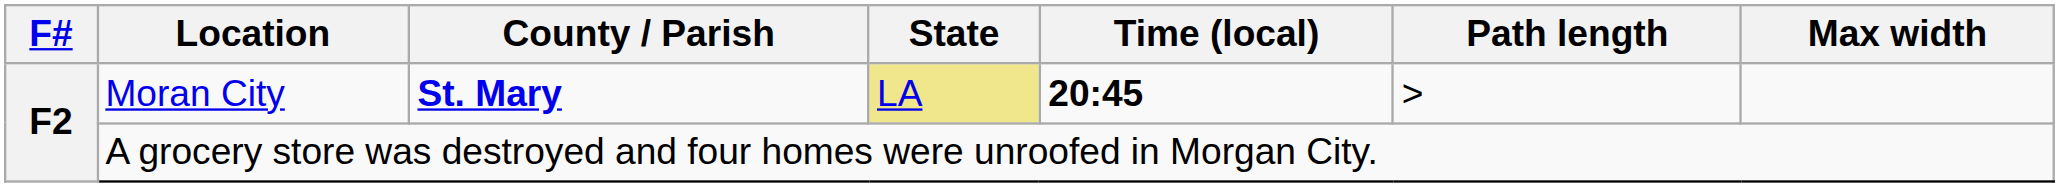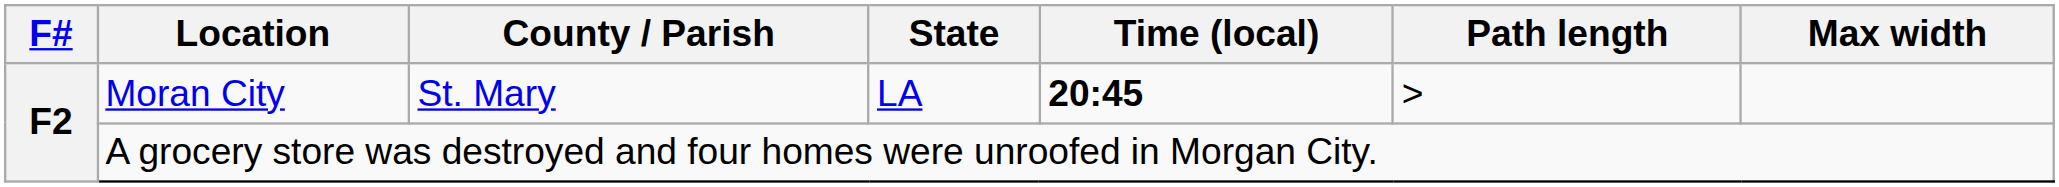(490, 92) bold -> (487, 92) normal
(900, 92) khaki background -> (900, 92) no background
